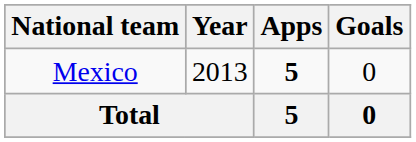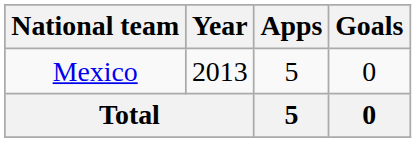(291, 70) bold -> (291, 70) normal
